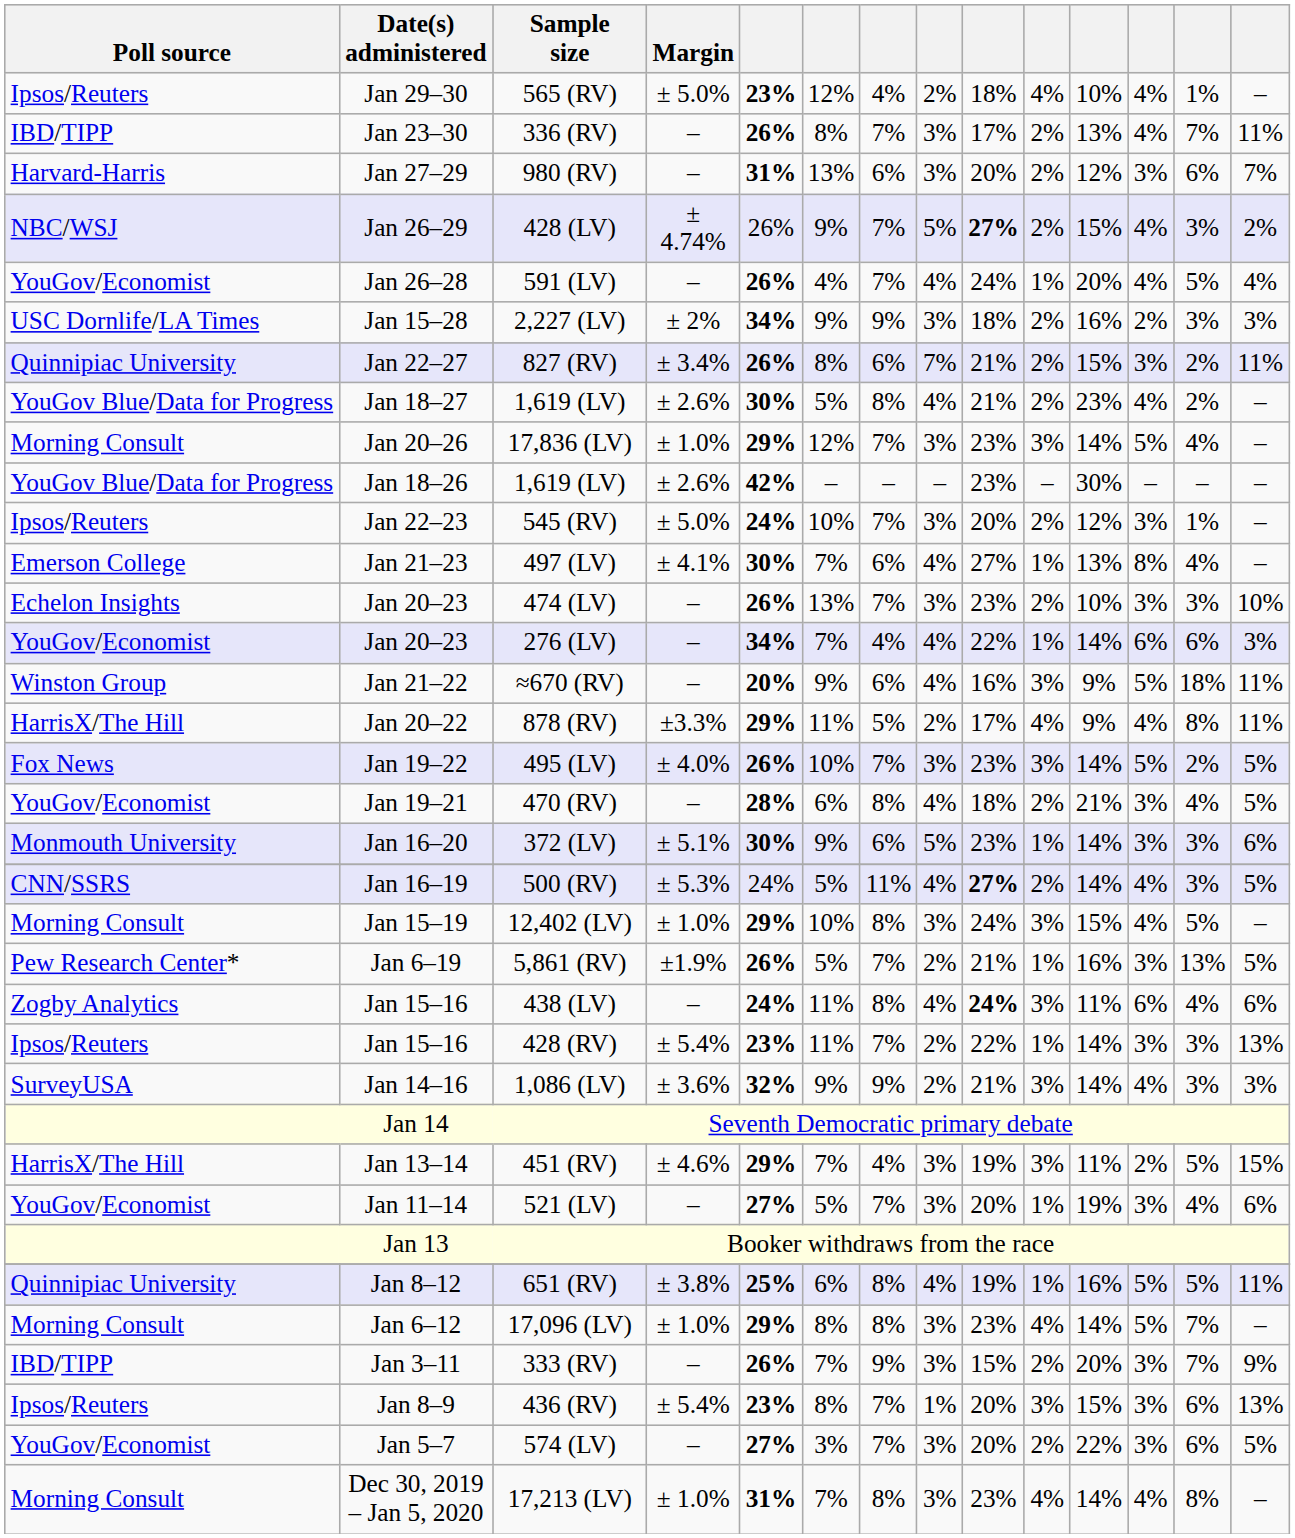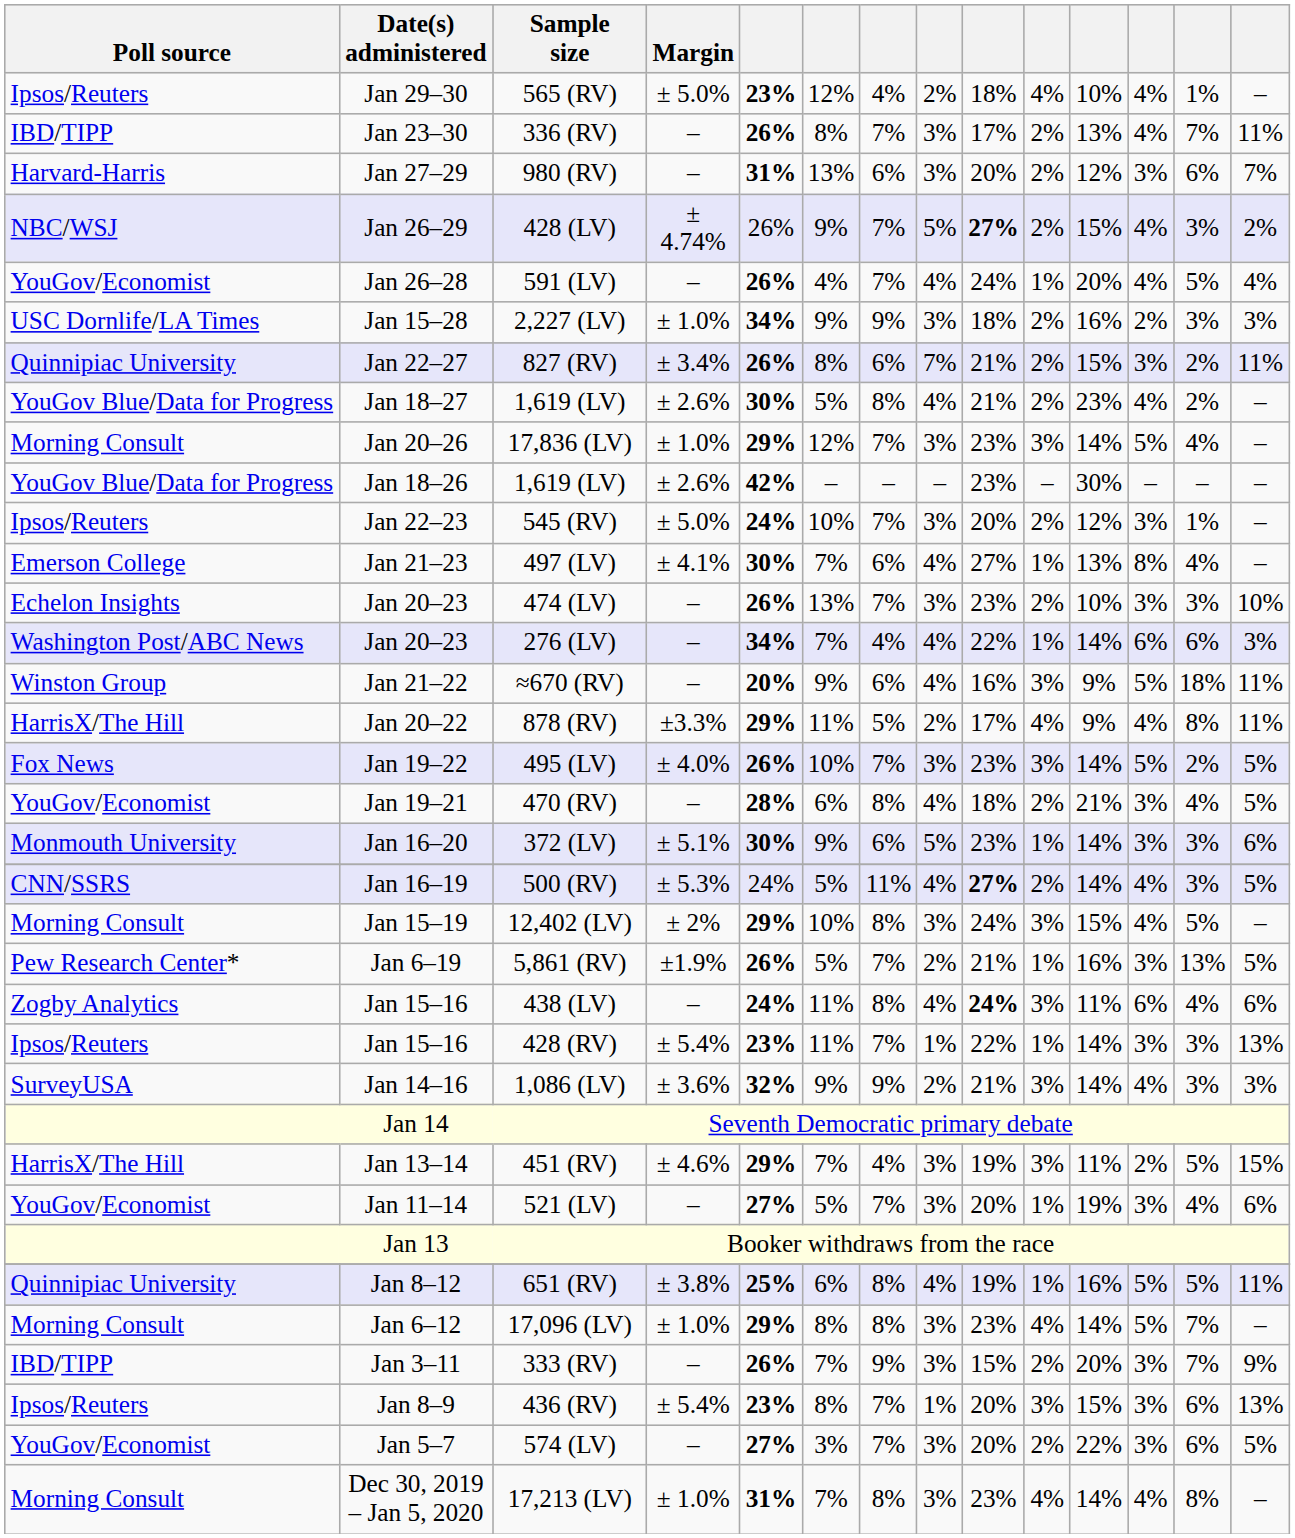(693, 321) ± 2% -> (693, 321) ± 1.0%
(110, 642) YouGov/Economist -> (157, 642) Washington Post/ABC News
(693, 923) ± 1.0% -> (693, 923) ± 2%
(940, 1043) 2% -> (940, 1043) 1%
